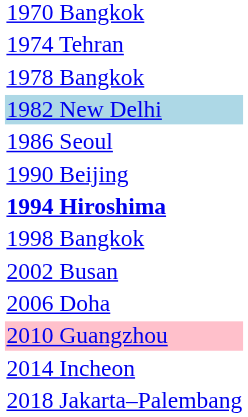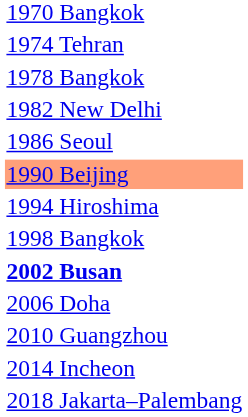(84, 109) lightblue background -> (84, 109) no background
(67, 174) no background -> (67, 174) lightsalmon background
(86, 206) bold -> (83, 206) normal
(62, 271) normal -> (64, 271) bold
(87, 335) pink background -> (87, 335) no background
